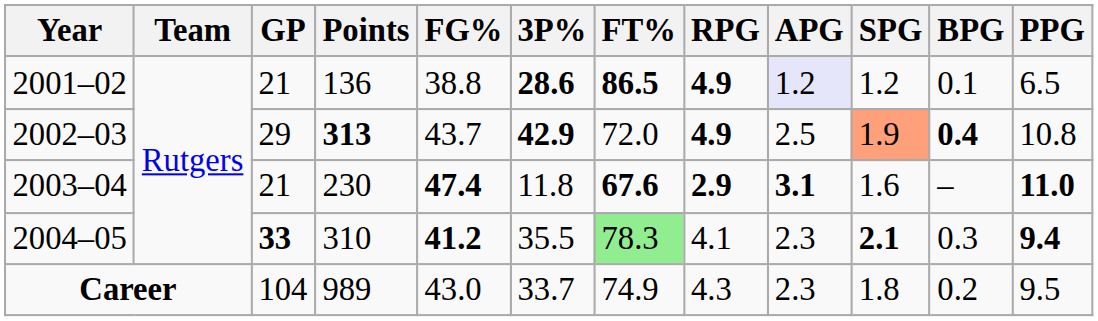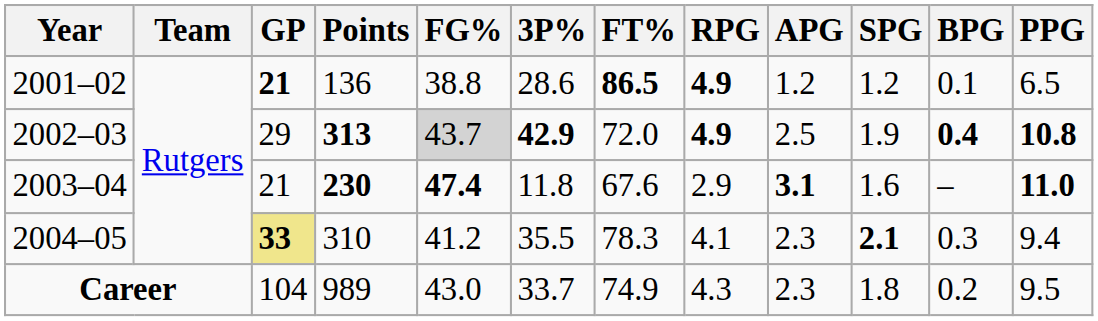(275, 82) normal -> (275, 82) bold
(546, 82) bold -> (546, 82) normal
(795, 82) lavender background -> (795, 82) no background
(453, 133) no background -> (453, 133) lightgrey background
(879, 133) lightsalmon background -> (879, 133) no background
(1048, 133) normal -> (1048, 133) bold
(347, 185) normal -> (347, 185) bold
(630, 185) bold -> (630, 185) normal
(711, 185) bold -> (711, 185) normal
(275, 237) no background -> (275, 237) khaki background
(453, 237) bold -> (453, 237) normal
(630, 237) lightgreen background -> (630, 237) no background
(1040, 237) bold -> (1040, 237) normal
